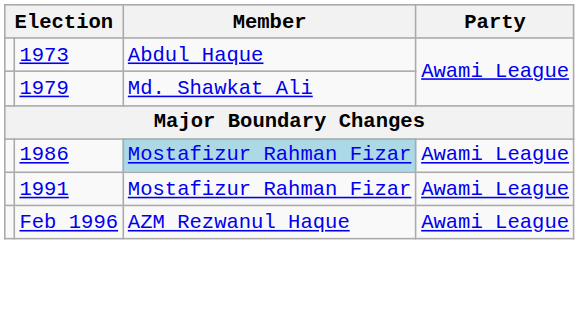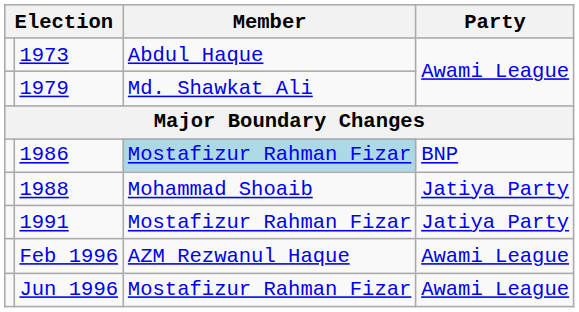(495, 155) Awami League -> (440, 155) BNP
+ row: (44, 189)
(495, 189) Awami League -> (495, 222) Jatiya Party
+ row: (69, 289)
